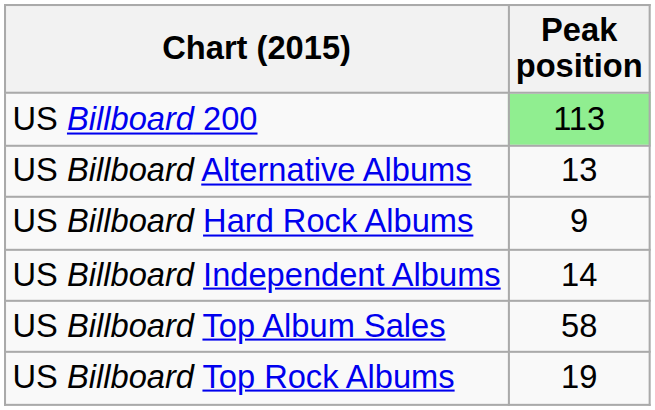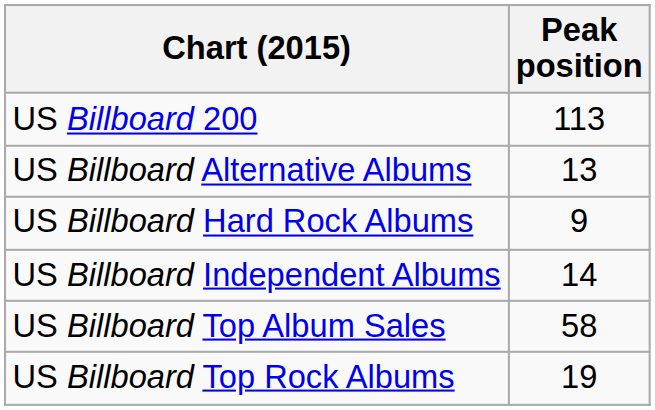(579, 118) lightgreen background -> (579, 118) no background
